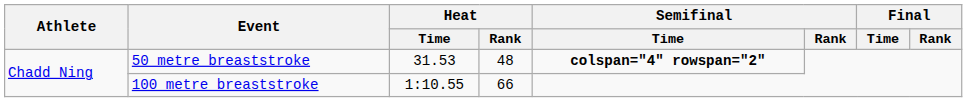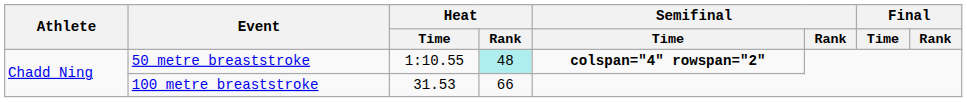(434, 61) 31.53 -> (434, 61) 1:10.55
(505, 61) no background -> (505, 61) paleturquoise background
(434, 85) 1:10.55 -> (434, 85) 31.53
